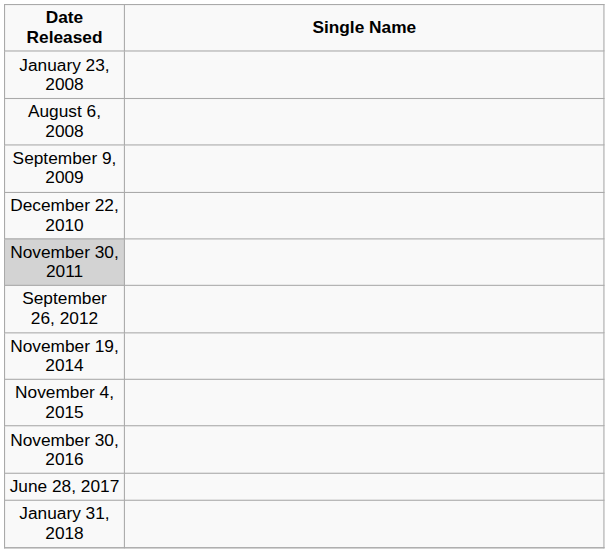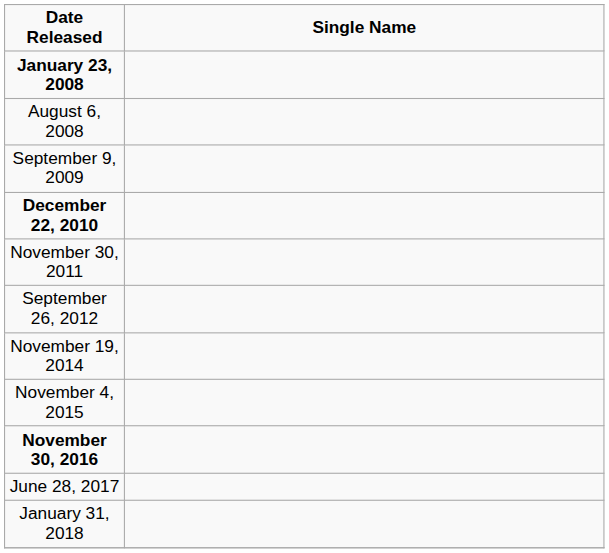(64, 74) normal -> (64, 74) bold
(64, 215) normal -> (64, 215) bold
(64, 262) lightgrey background -> (64, 262) no background
(64, 449) normal -> (64, 449) bold
